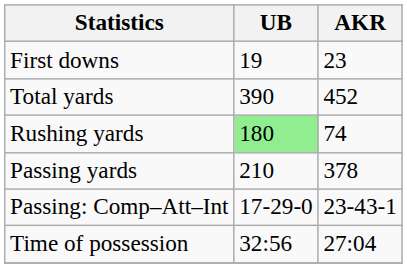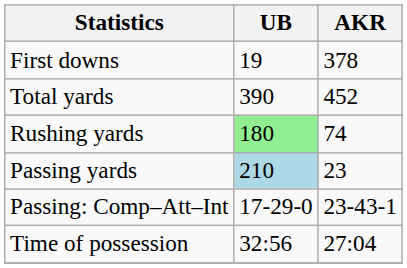(335, 59) 23 -> (341, 59) 378
(257, 170) no background -> (257, 170) lightblue background
(341, 170) 378 -> (335, 170) 23
